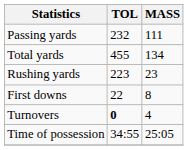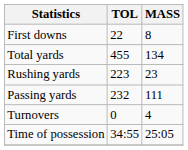rows swapped: (37, 94) <-> (42, 34)
(113, 114) bold -> (113, 114) normal
